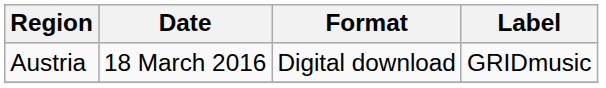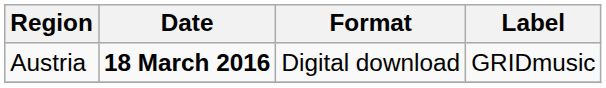(185, 62) normal -> (187, 62) bold
